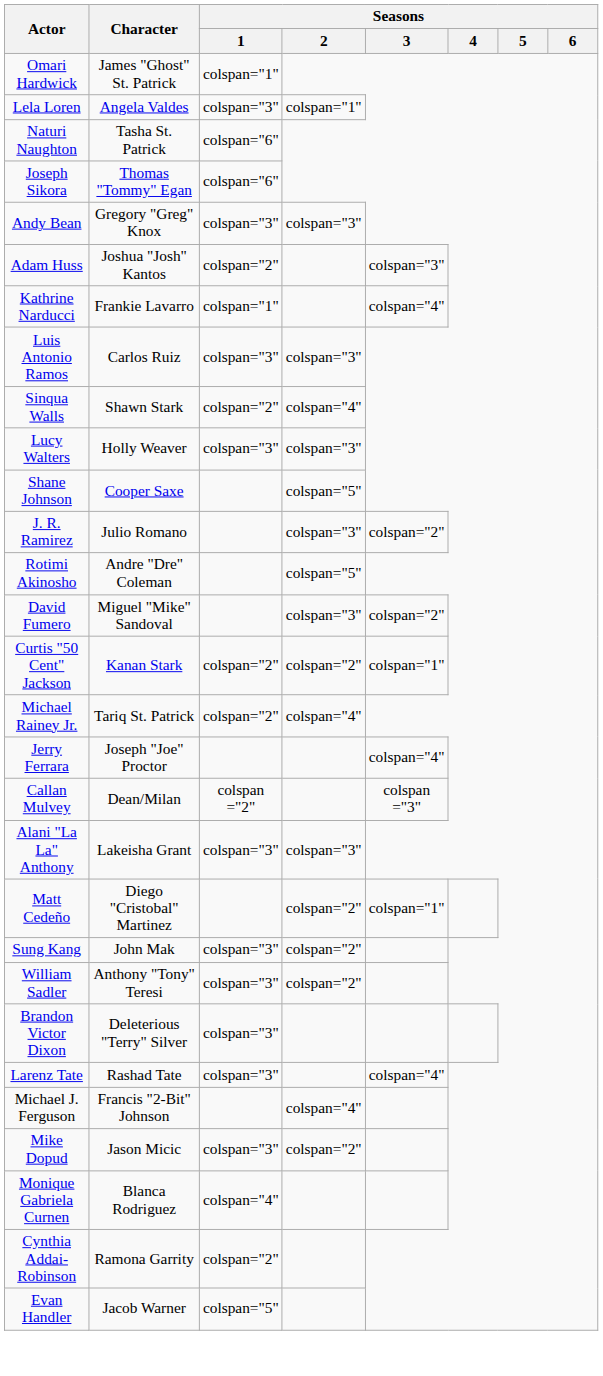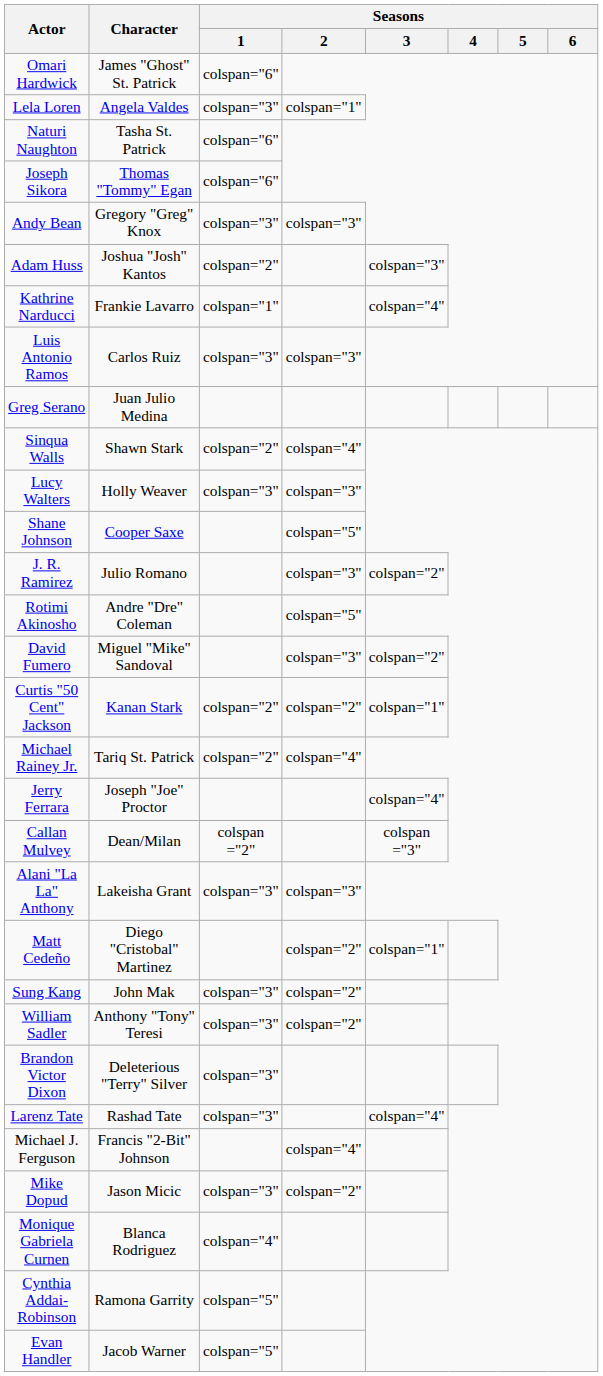(241, 74) colspan="1" -> (241, 74) colspan="6"
+ row: (47, 407)
(241, 1258) colspan="2" -> (241, 1300) colspan="5"
